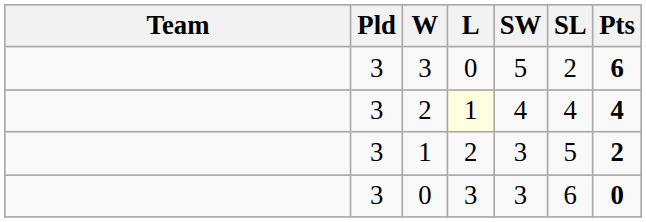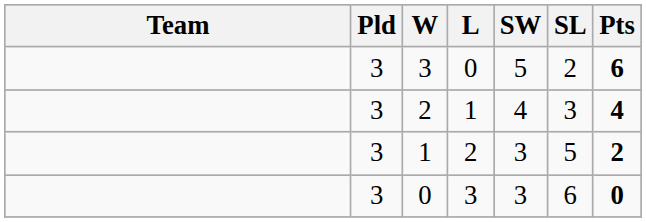(471, 110) lightyellow background -> (471, 110) no background
(570, 110) 4 -> (570, 110) 3
